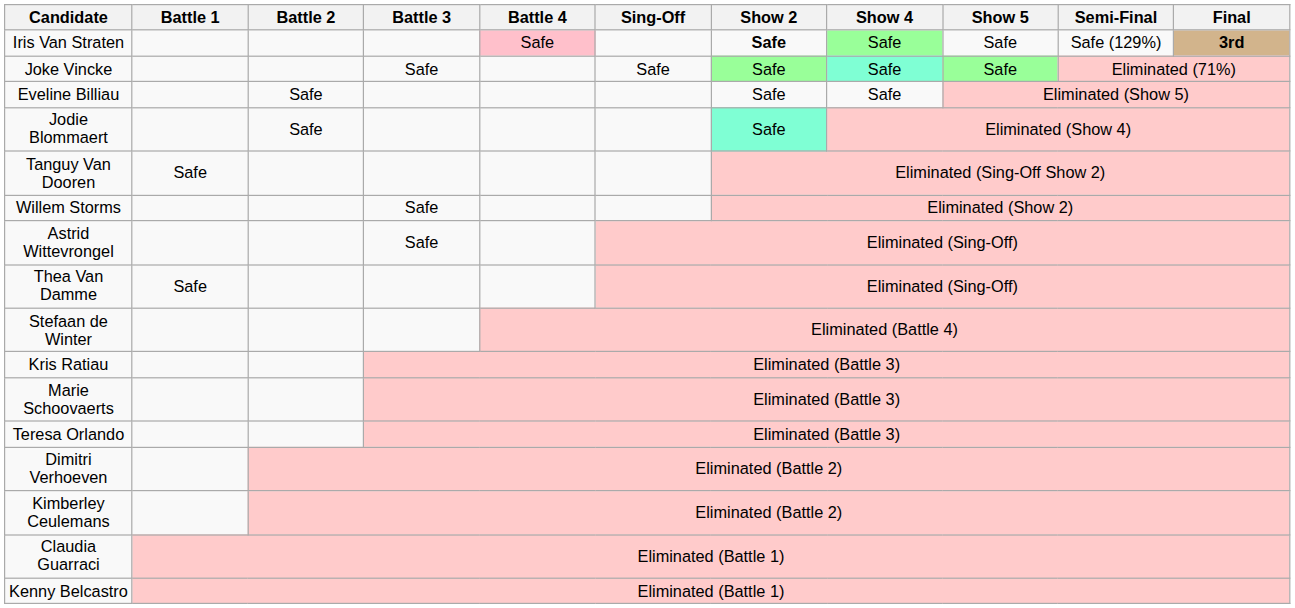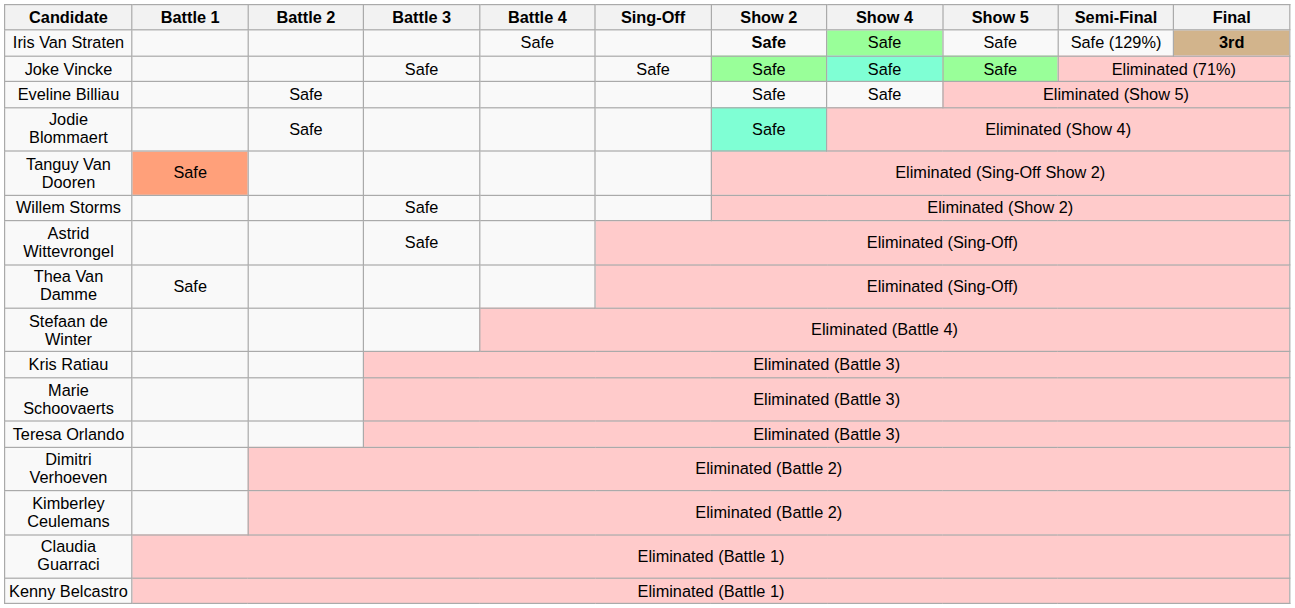(537, 43) pink background -> (537, 43) no background
(190, 173) no background -> (190, 173) lightsalmon background
